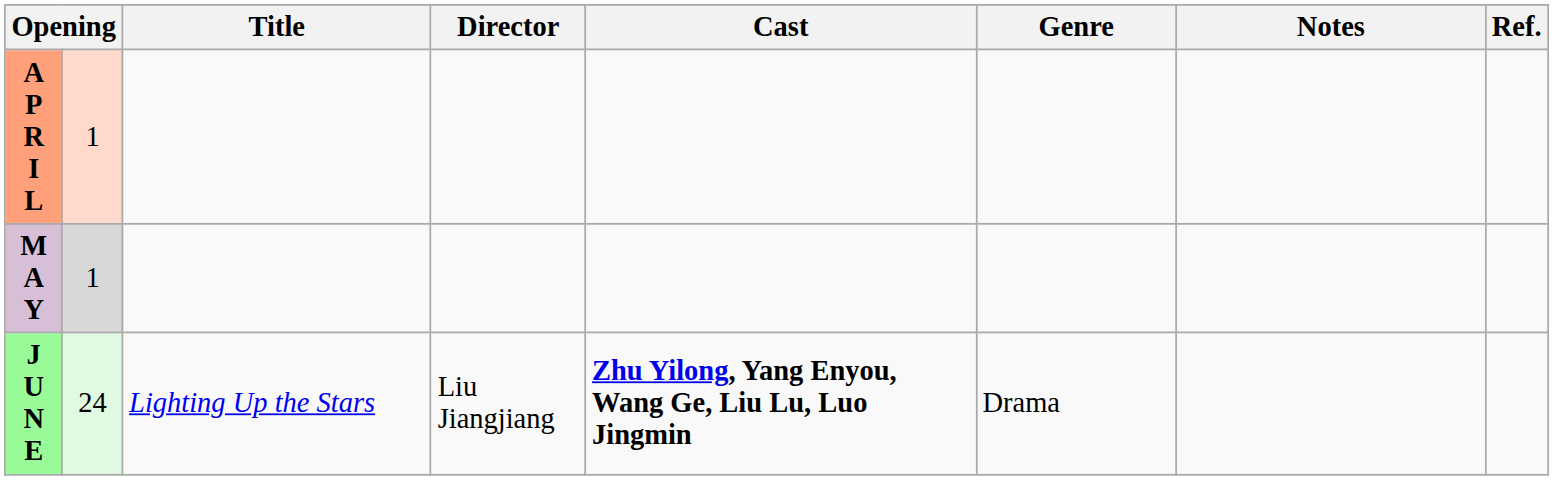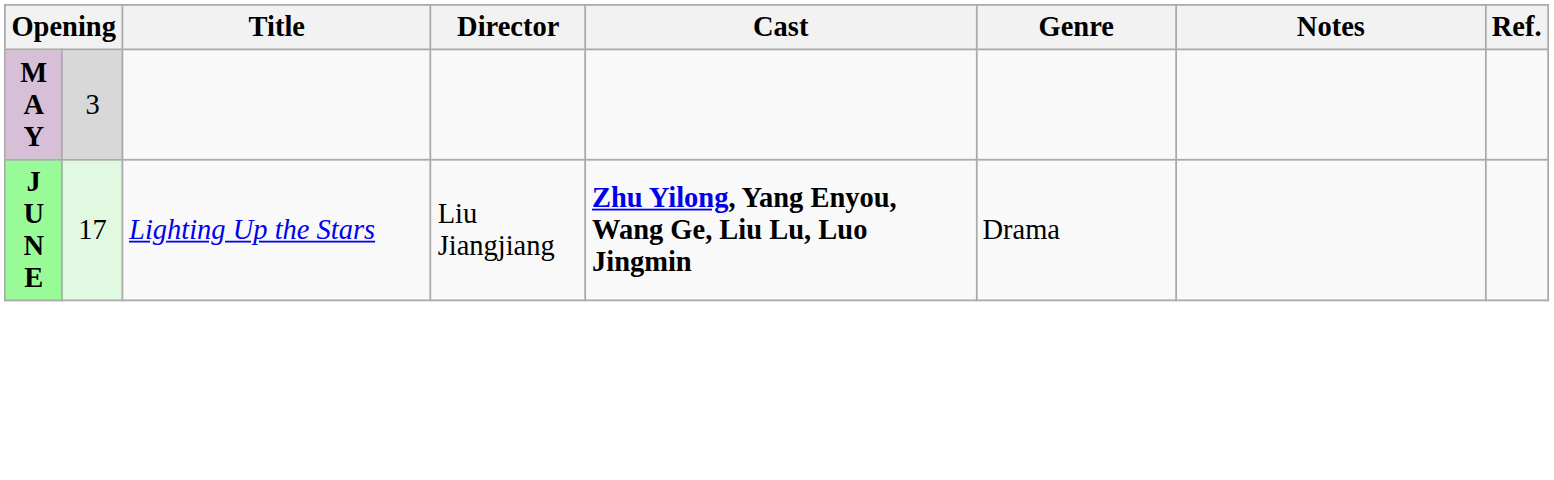- row: (34, 136)
(92, 277) 1 -> (92, 104) 3
(92, 402) 24 -> (92, 229) 17
